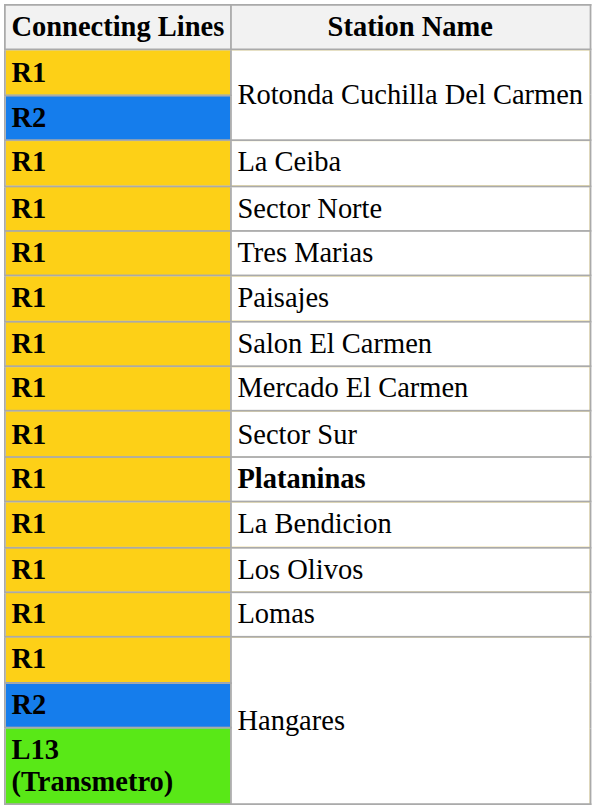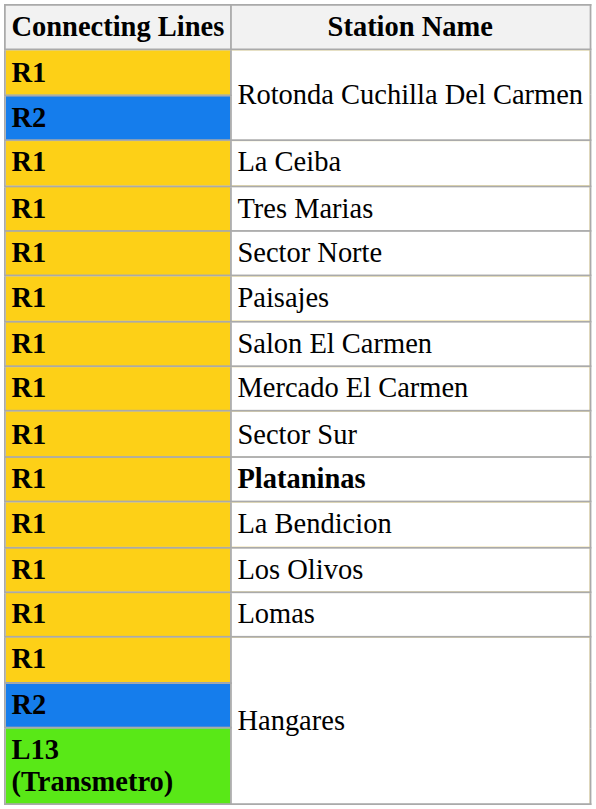(310, 207) Sector Norte -> (305, 207) Tres Marias
(305, 252) Tres Marias -> (310, 252) Sector Norte
